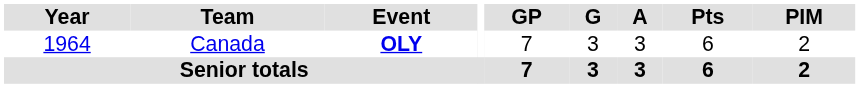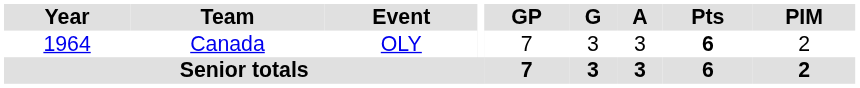(401, 43) bold -> (401, 43) normal
(708, 43) normal -> (708, 43) bold
